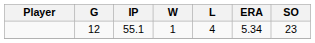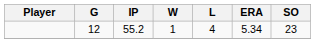(133, 30) 55.1 -> (133, 30) 55.2
